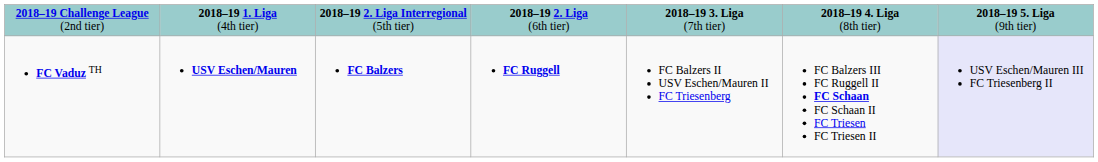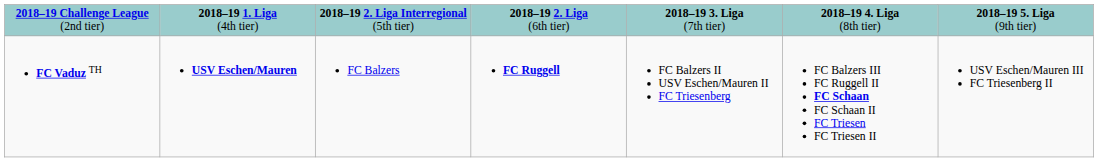(393, 70) bold -> (393, 70) normal
(1016, 77) lavender background -> (1016, 77) no background
